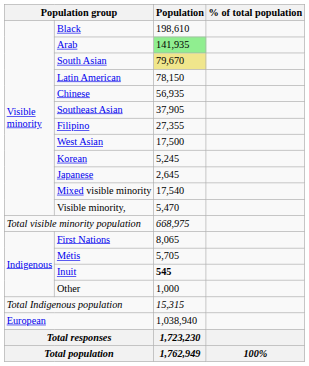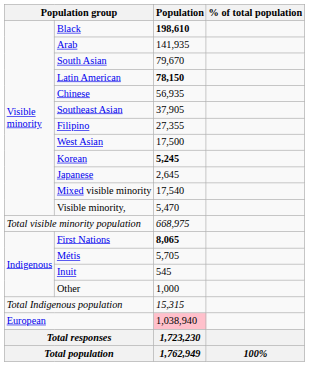(173, 28) normal -> (173, 28) bold
(173, 45) lightgreen background -> (173, 45) no background
(170, 61) khaki background -> (170, 61) no background
(170, 77) normal -> (170, 77) bold
(168, 158) normal -> (168, 158) bold
(168, 239) normal -> (168, 239) bold
(164, 272) bold -> (164, 272) normal
(177, 321) no background -> (177, 321) pink background
